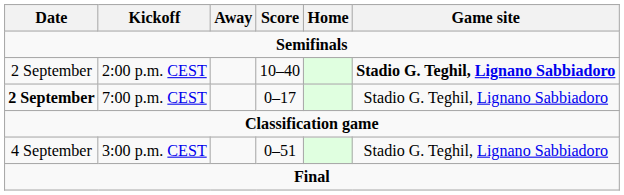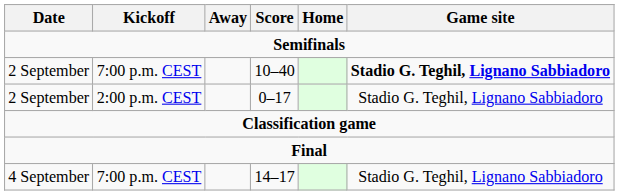(154, 71) 2:00 p.m. CEST -> (149, 71) 7:00 p.m. CEST
(51, 97) bold -> (49, 97) normal
(154, 97) 7:00 p.m. CEST -> (149, 97) 2:00 p.m. CEST
- row: (280, 150)
+ row: (275, 177)
